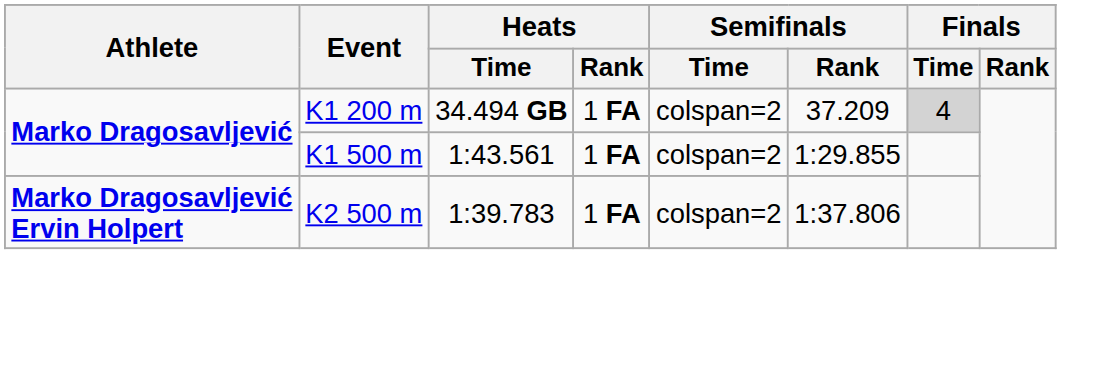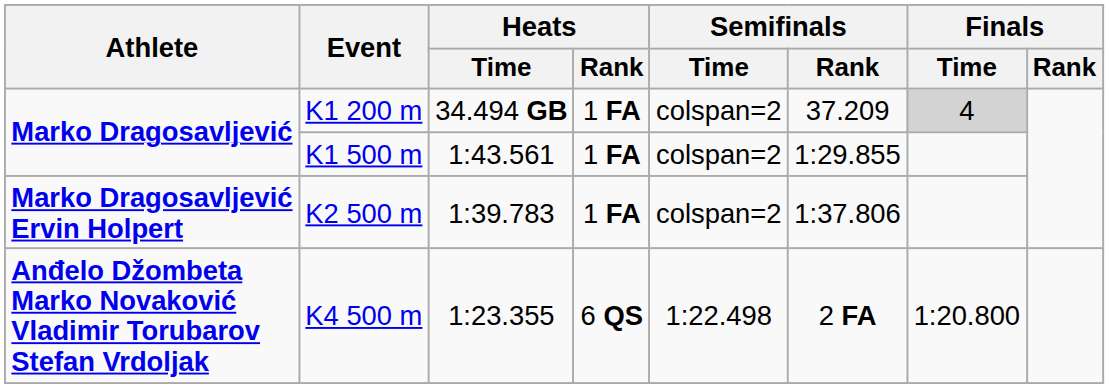+ row: (364, 317)
